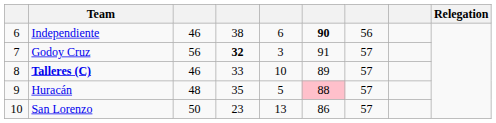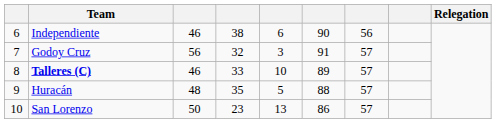(324, 33) bold -> (324, 33) normal
(237, 52) bold -> (237, 52) normal
(324, 90) pink background -> (324, 90) no background
